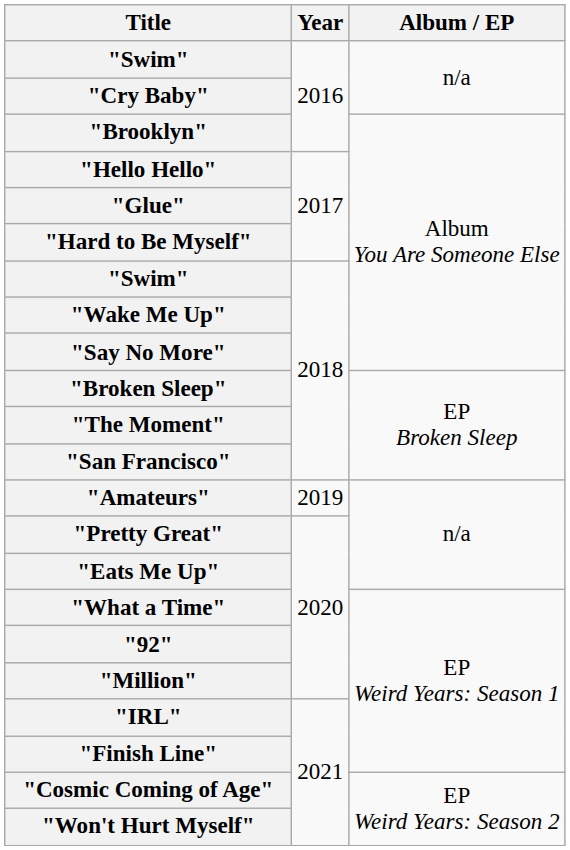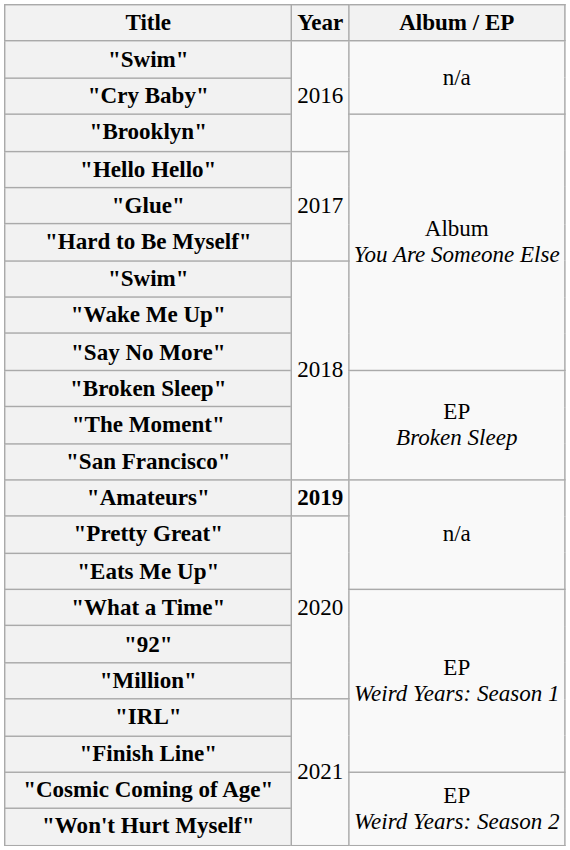(320, 497) normal -> (320, 497) bold
